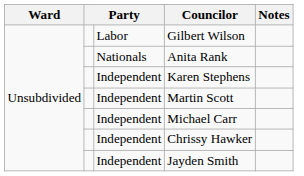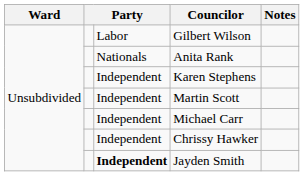(129, 160) normal -> (132, 160) bold
